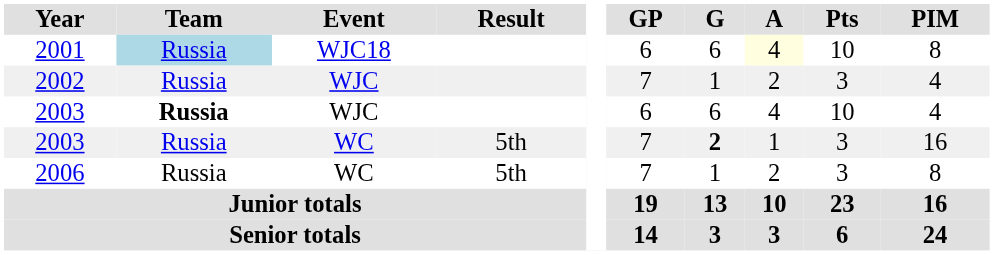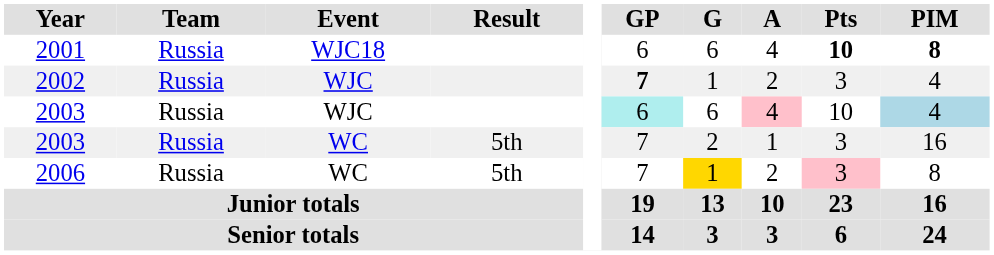(194, 49) lightblue background -> (191, 49) no background
(774, 49) lightyellow background -> (772, 49) no background
(842, 49) normal -> (841, 49) bold
(935, 49) normal -> (935, 49) bold
(646, 80) normal -> (642, 80) bold
(194, 111) bold -> (191, 111) normal
(646, 111) no background -> (642, 111) paleturquoise background
(774, 111) no background -> (772, 111) pink background
(935, 111) no background -> (935, 111) lightblue background
(715, 142) bold -> (713, 142) normal
(715, 173) no background -> (713, 173) gold background
(842, 173) no background -> (841, 173) pink background
